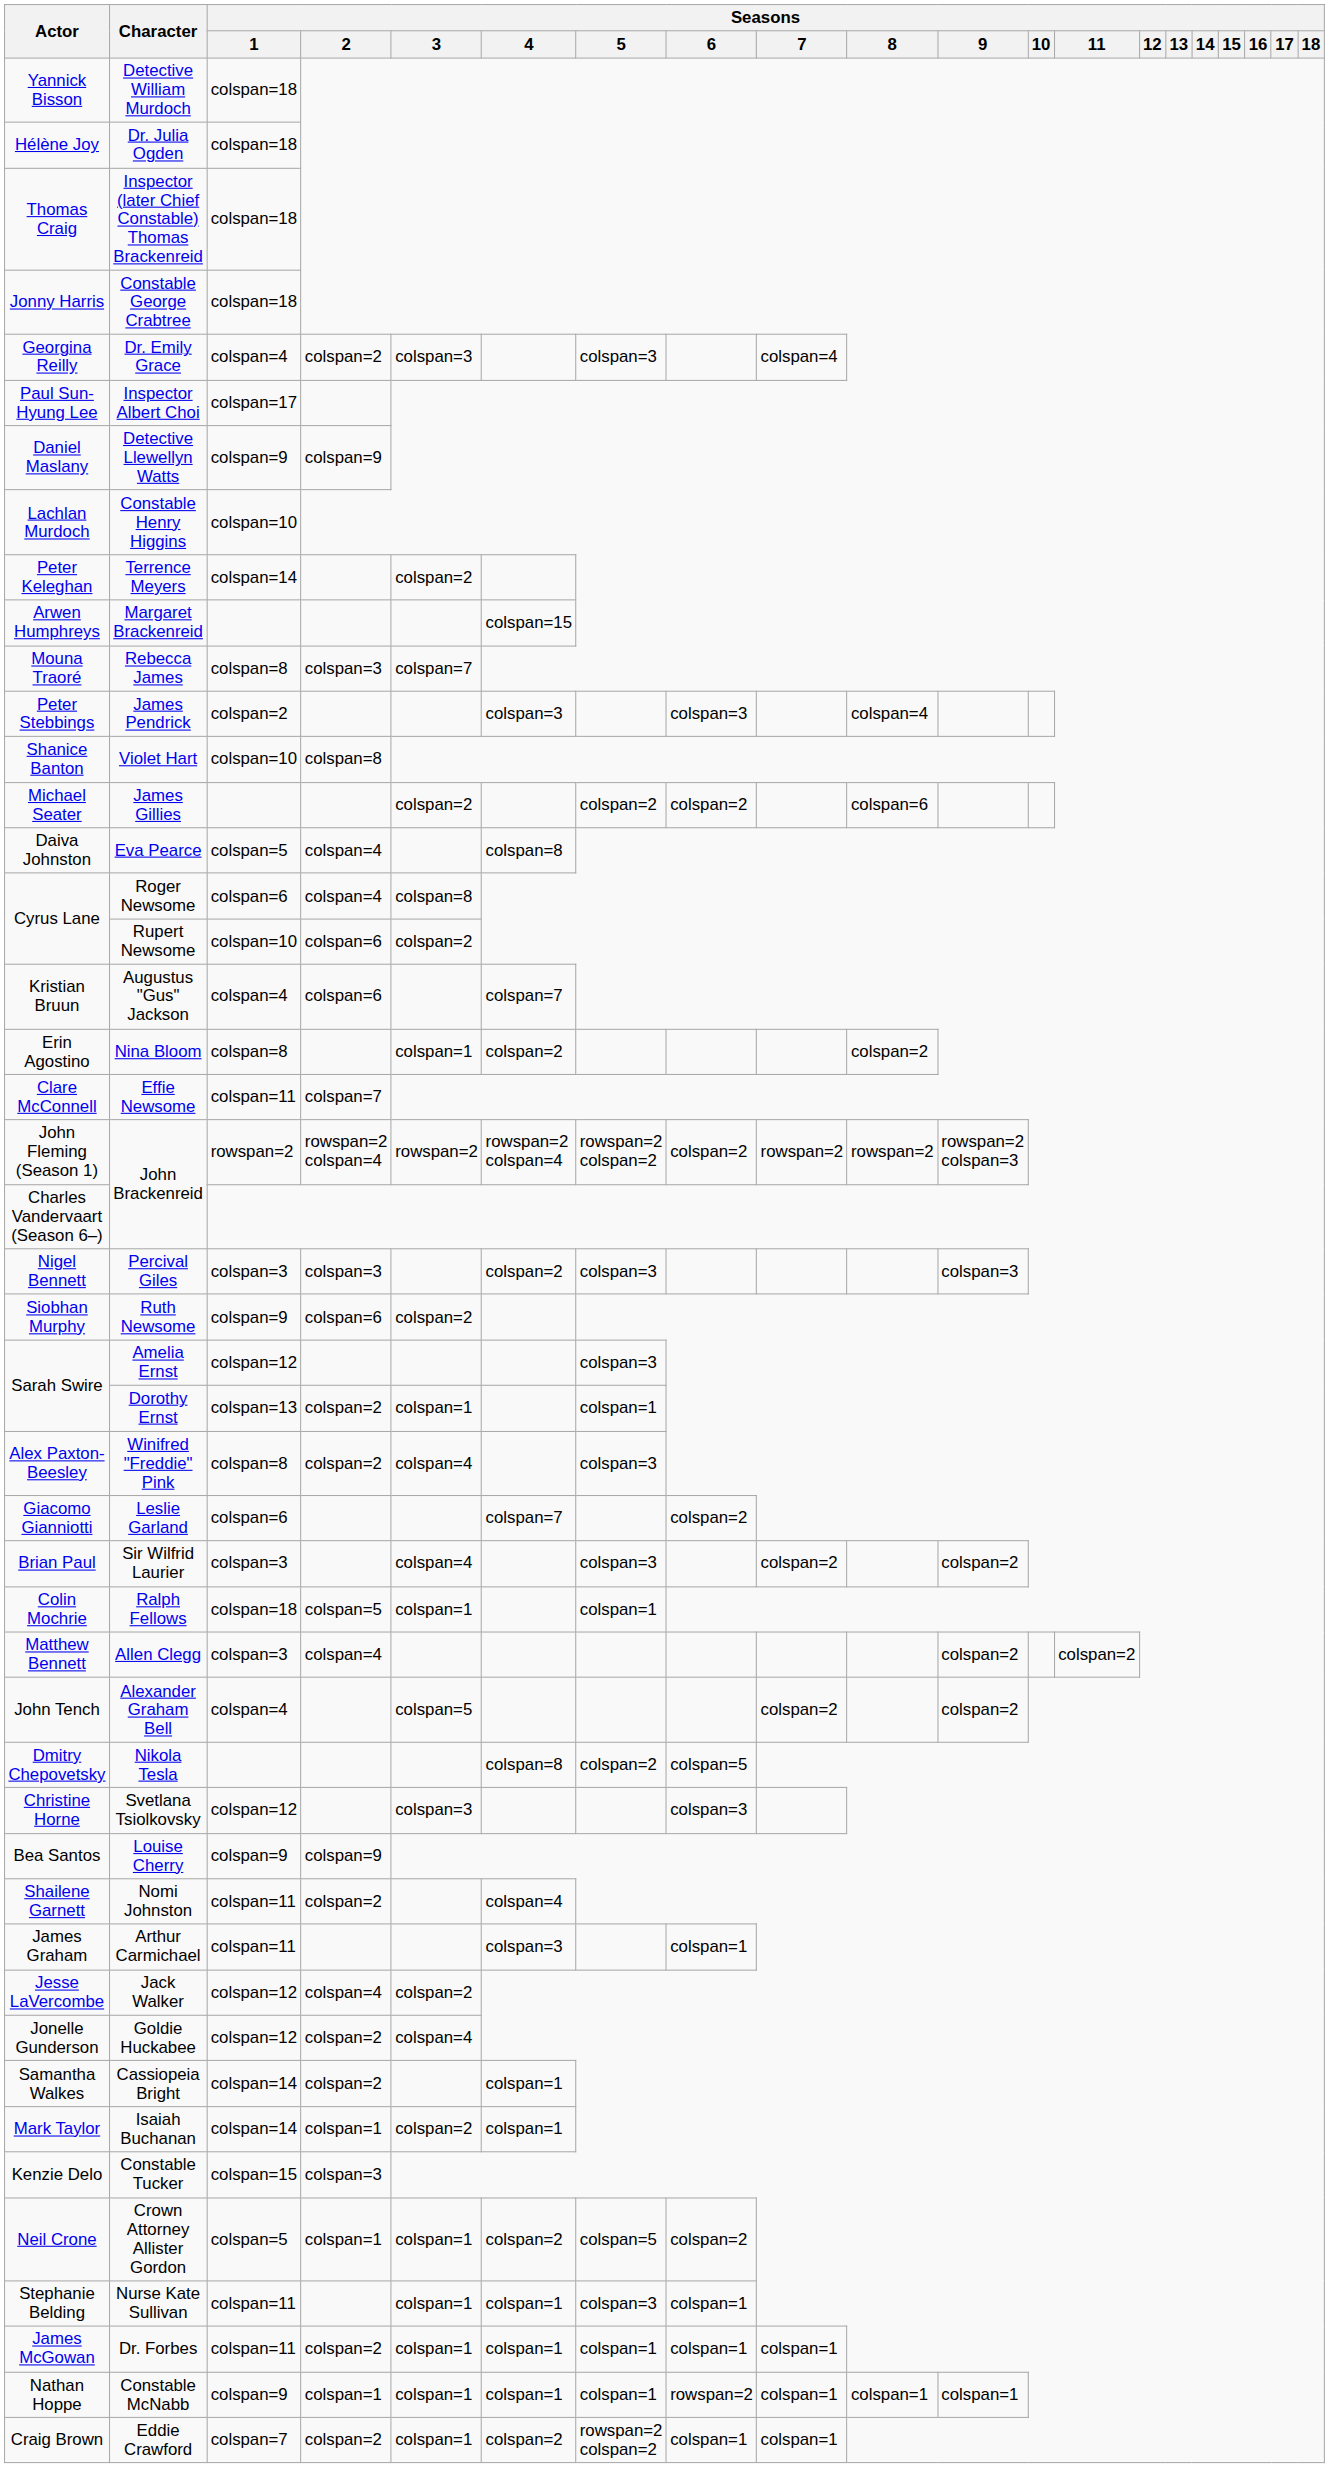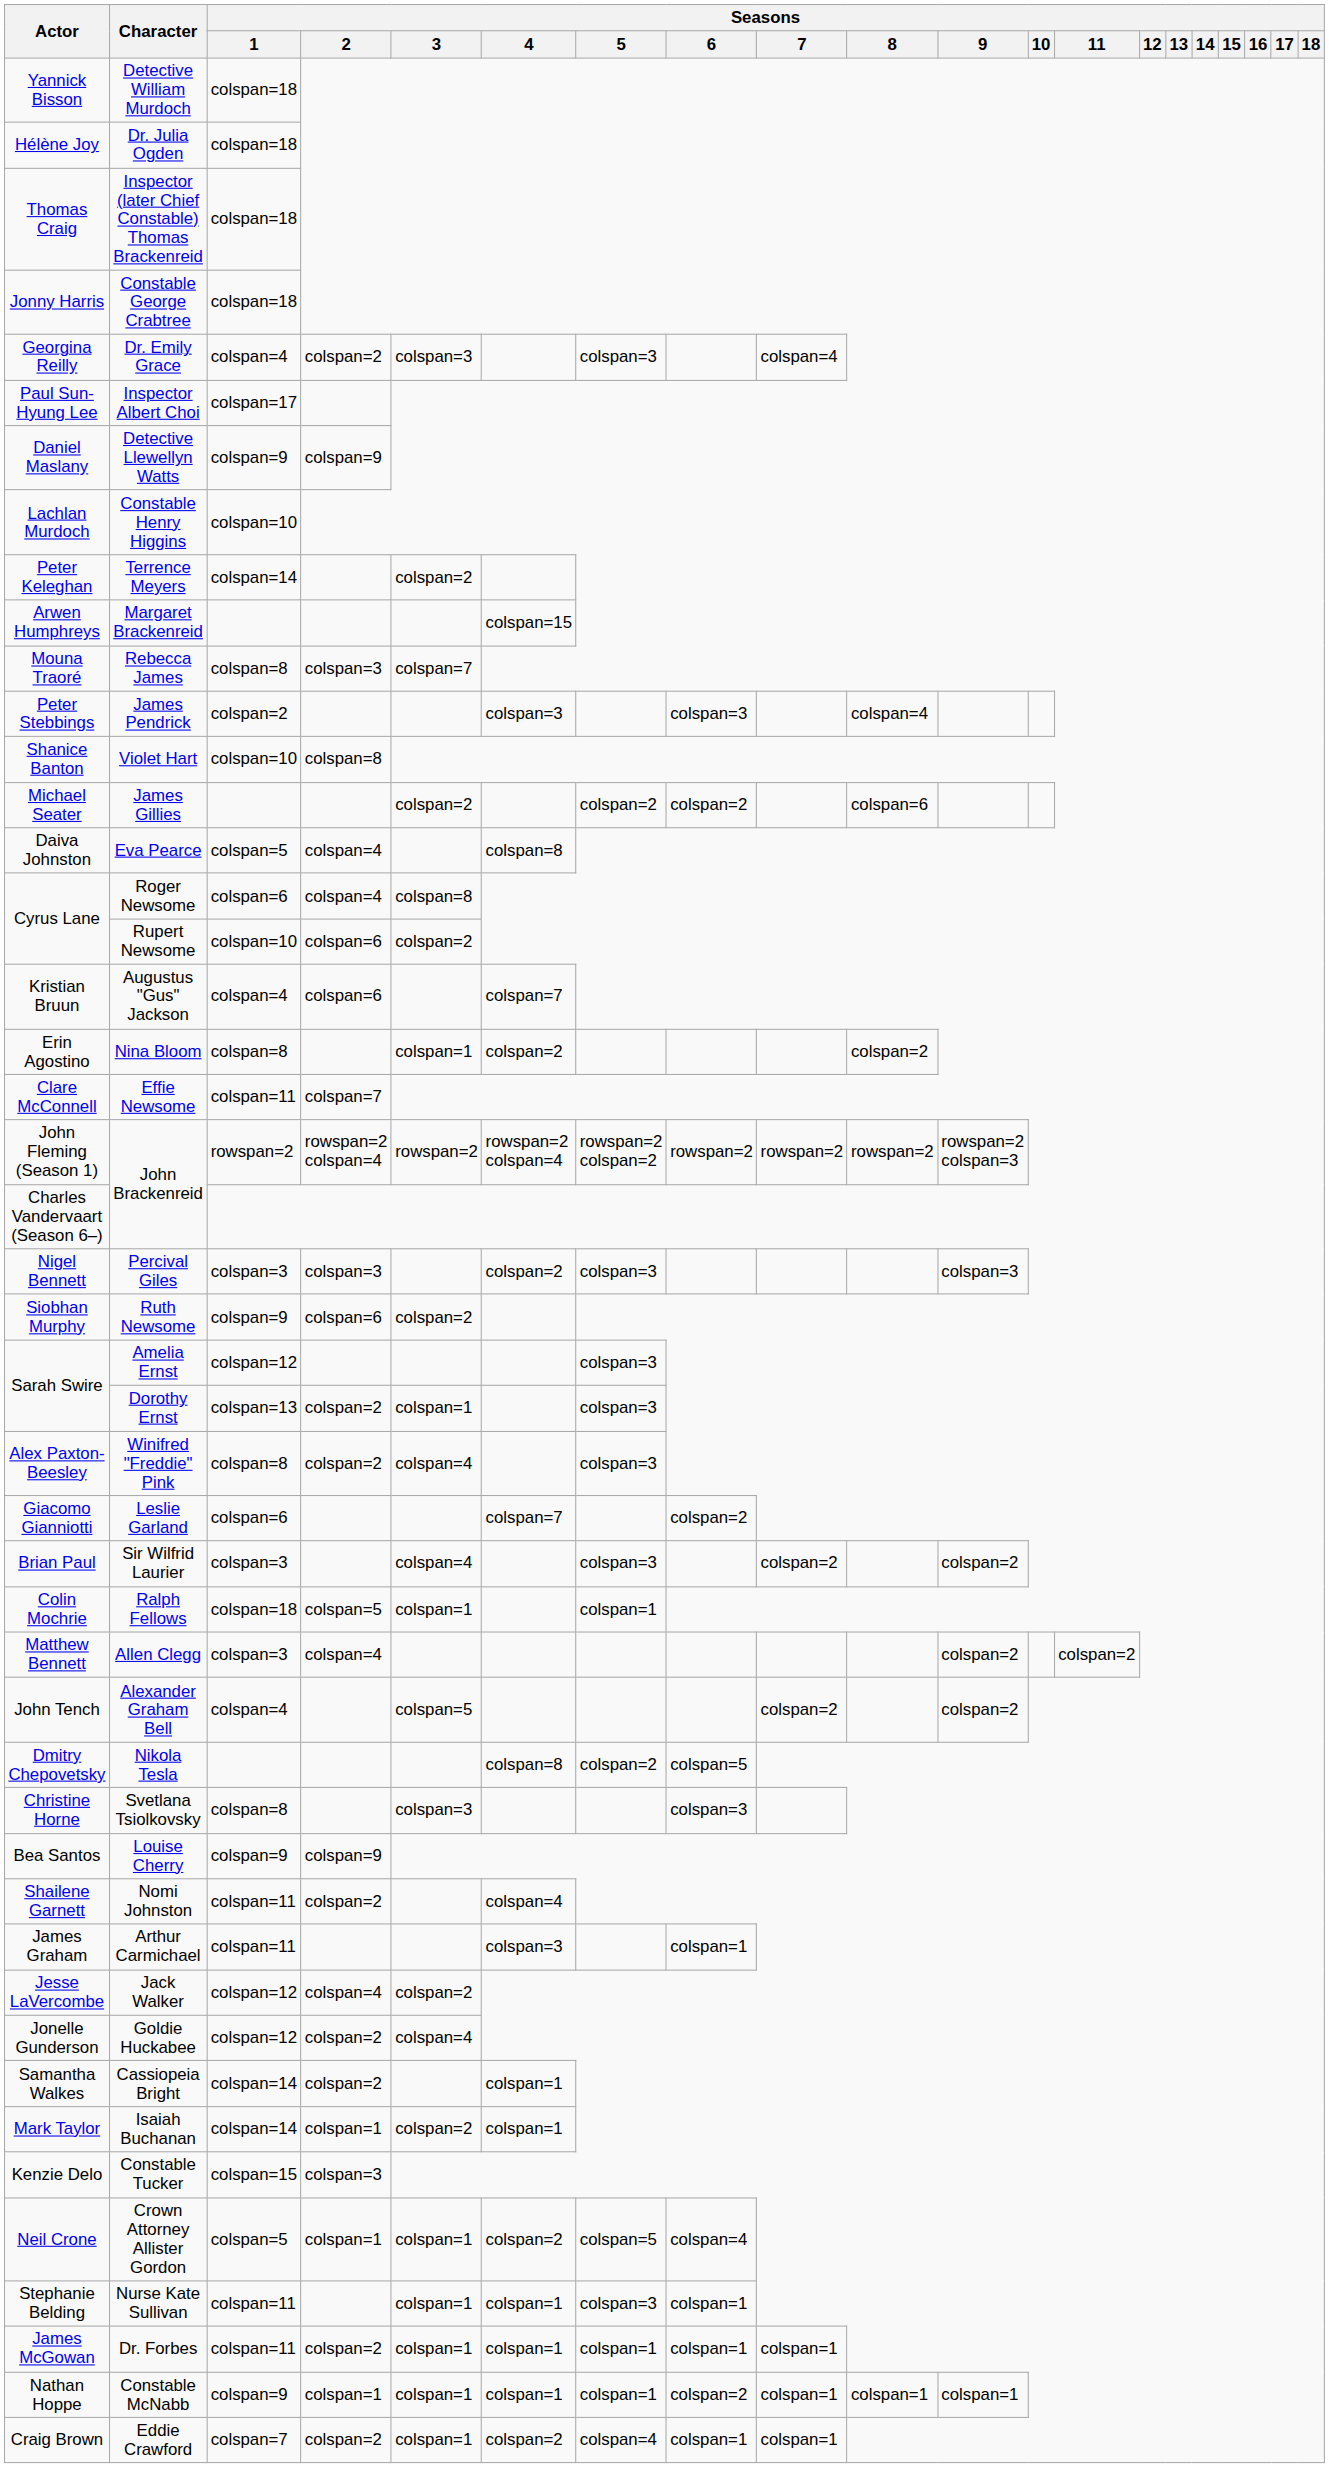(709, 1152) colspan=2 -> (711, 1152) rowspan=2
(618, 1408) colspan=1 -> (618, 1408) colspan=3
(254, 1810) colspan=12 -> (249, 1810) colspan=8
(709, 2239) colspan=2 -> (709, 2239) colspan=4
(711, 2394) rowspan=2 -> (709, 2394) colspan=2
(621, 2440) rowspan=2 colspan=2 -> (618, 2440) colspan=4
